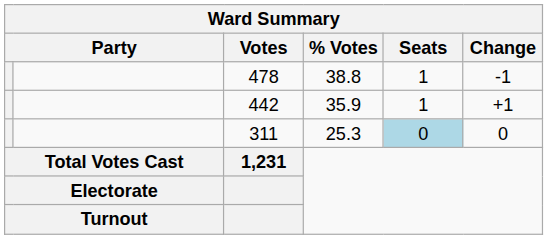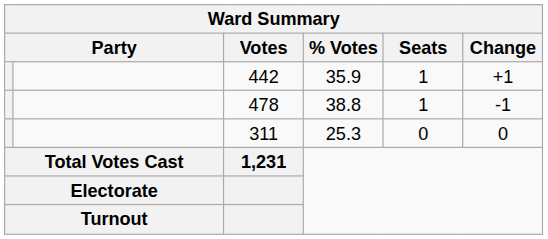rows swapped: (264, 76) <-> (264, 105)
(423, 134) lightblue background -> (423, 134) no background
